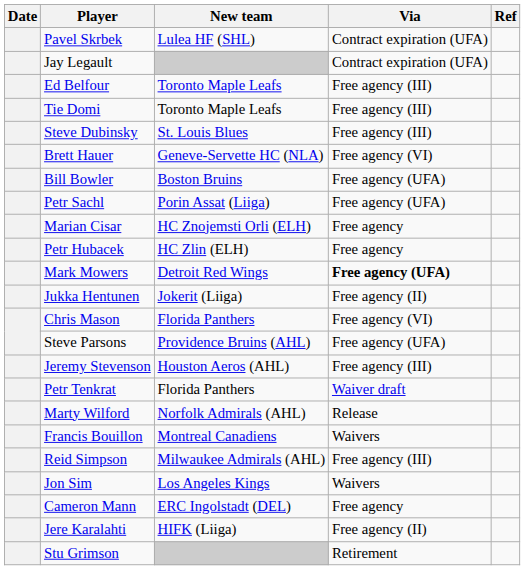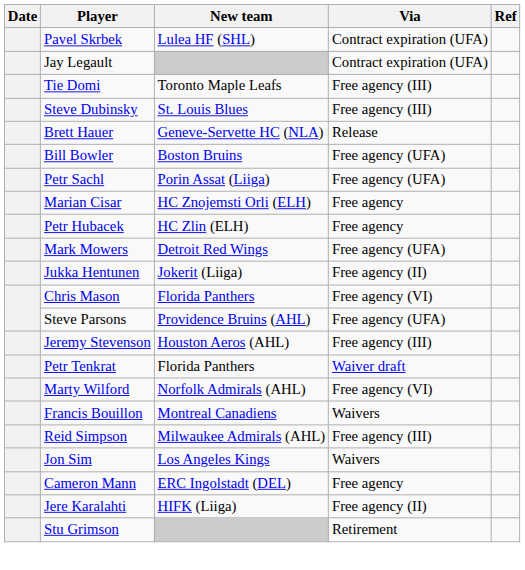- row: (77, 86)
(382, 156) Free agency (VI) -> (355, 132) Release
(391, 272) bold -> (389, 249) normal
(355, 413) Release -> (382, 389) Free agency (VI)
